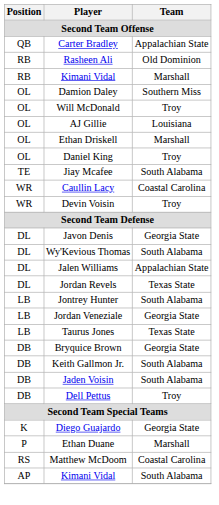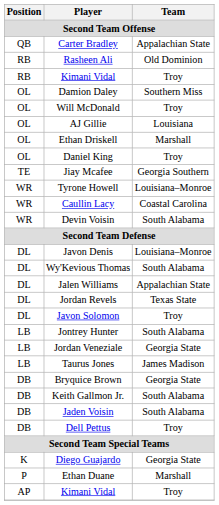(172, 76) Marshall -> (173, 76) Troy
(172, 172) South Alabama -> (173, 172) Georgia Southern
+ row: (24, 188)
(172, 204) Troy -> (173, 220) South Alabama
(172, 236) Georgia State -> (173, 252) Louisiana–Monroe
+ row: (24, 316)
(172, 332) Texas State -> (173, 364) James Madison
- row: (24, 460)
(172, 476) South Alabama -> (173, 492) Troy
